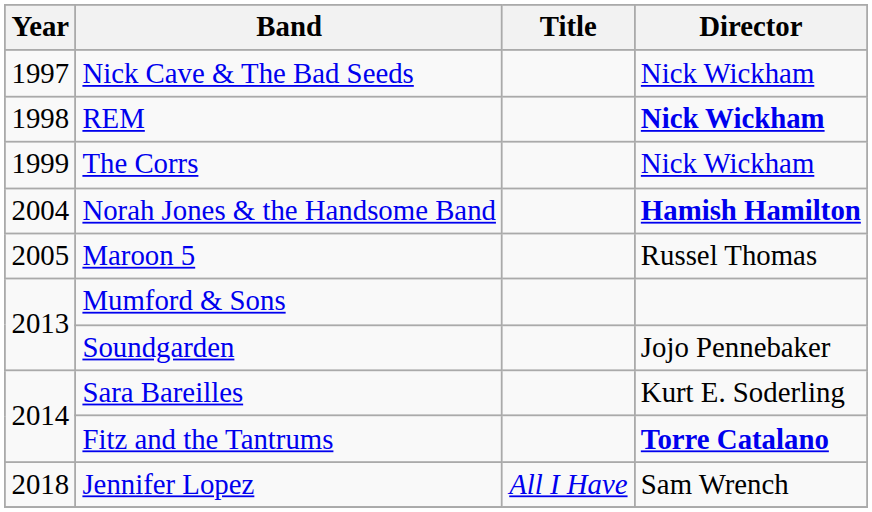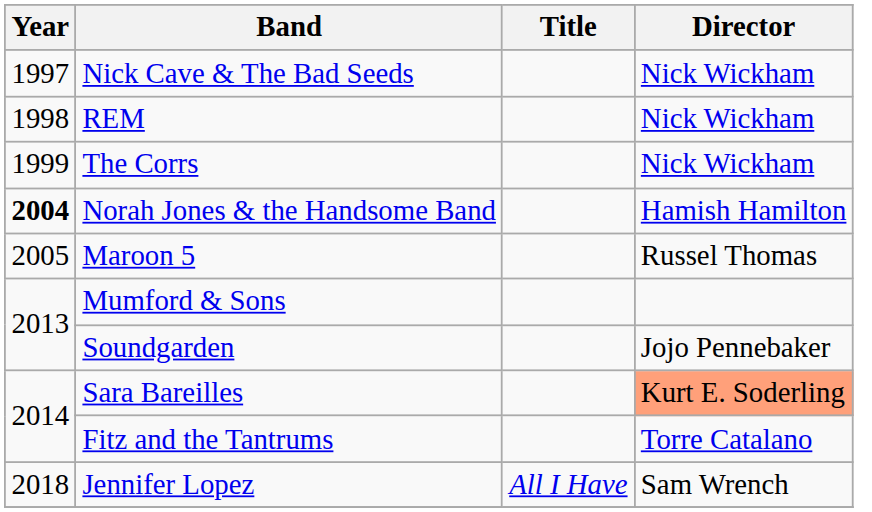(733, 118) bold -> (728, 118) normal
(40, 210) normal -> (40, 210) bold
(751, 210) bold -> (744, 210) normal
(743, 392) no background -> (743, 392) lightsalmon background
(735, 438) bold -> (727, 438) normal
